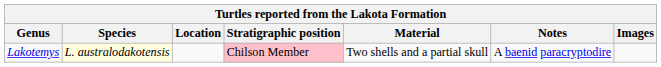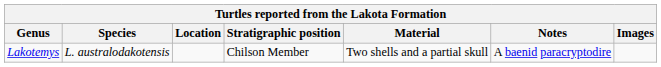(117, 52) lightyellow background -> (117, 52) no background
(268, 52) pink background -> (268, 52) no background
